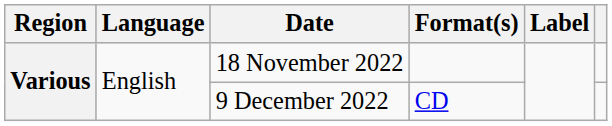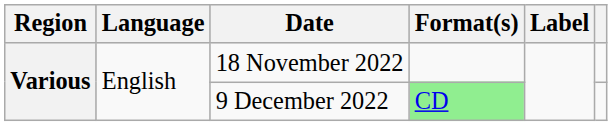(432, 100) no background -> (432, 100) lightgreen background
